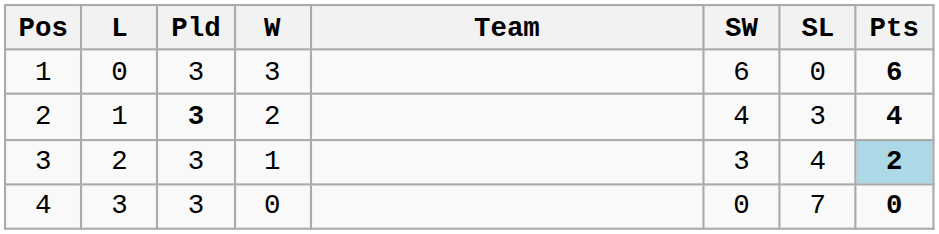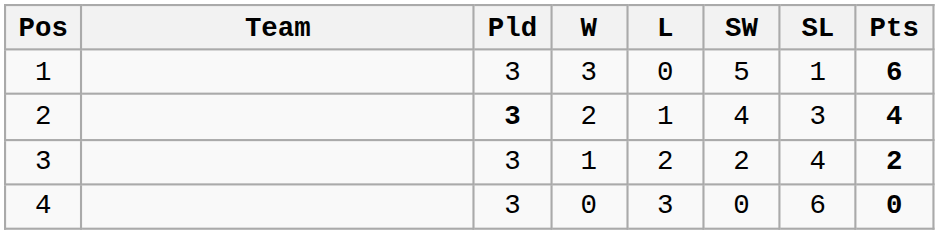columns swapped: (507, 27) <-> (120, 27)
(742, 72) 6 -> (742, 72) 5
(818, 72) 0 -> (818, 72) 1
(742, 162) 3 -> (742, 162) 2
(894, 162) lightblue background -> (894, 162) no background
(818, 206) 7 -> (818, 206) 6
